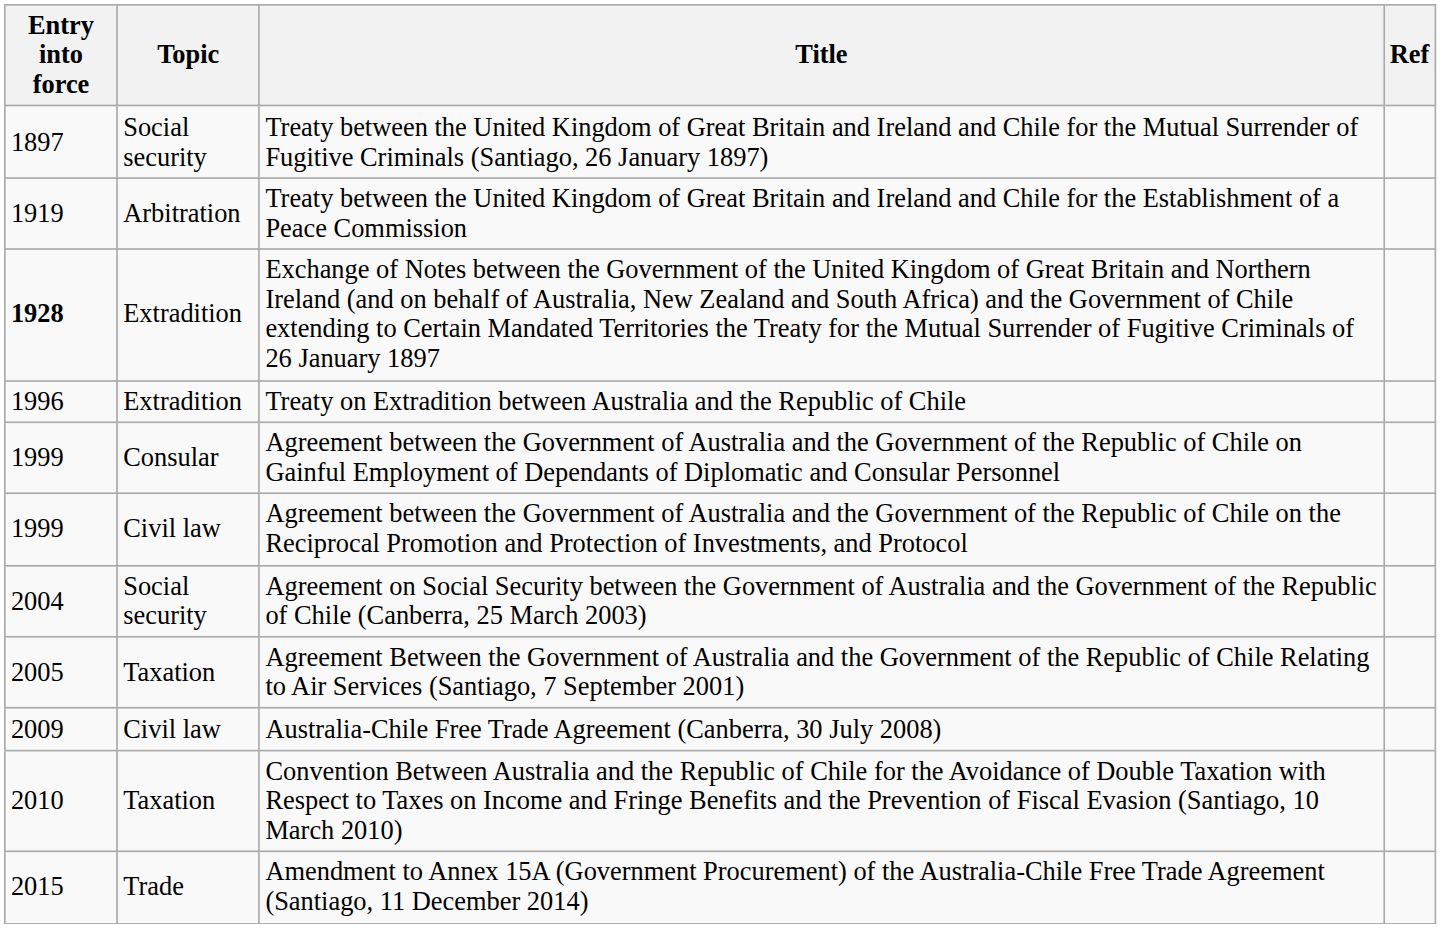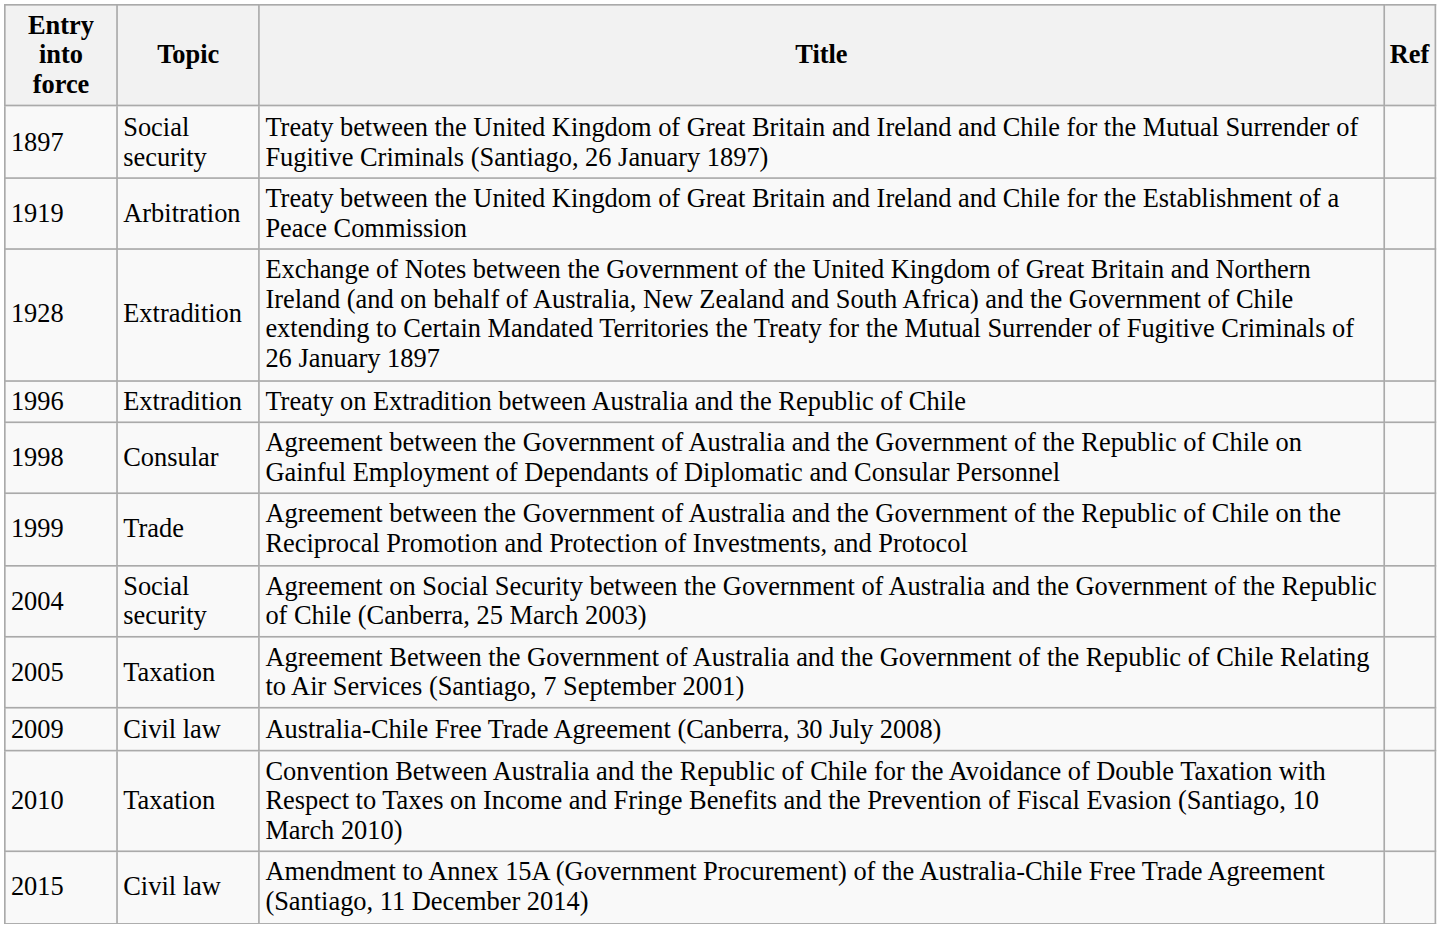(37, 314) bold -> (37, 314) normal
(37, 457) 1999 -> (37, 457) 1998
(172, 529) Civil law -> (154, 529) Trade
(154, 886) Trade -> (172, 886) Civil law
